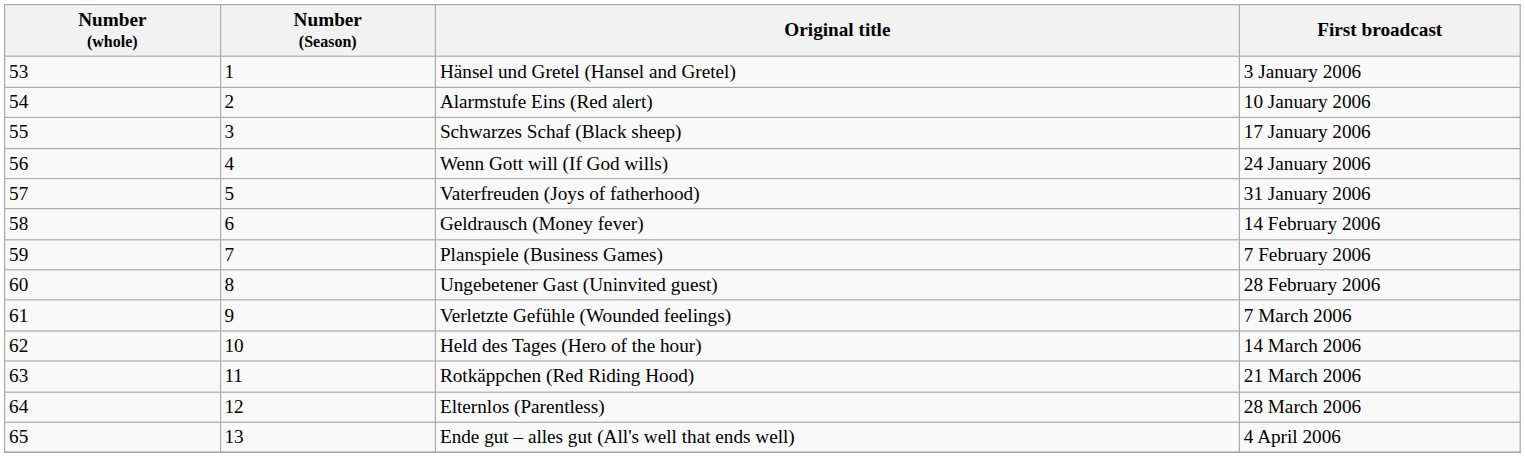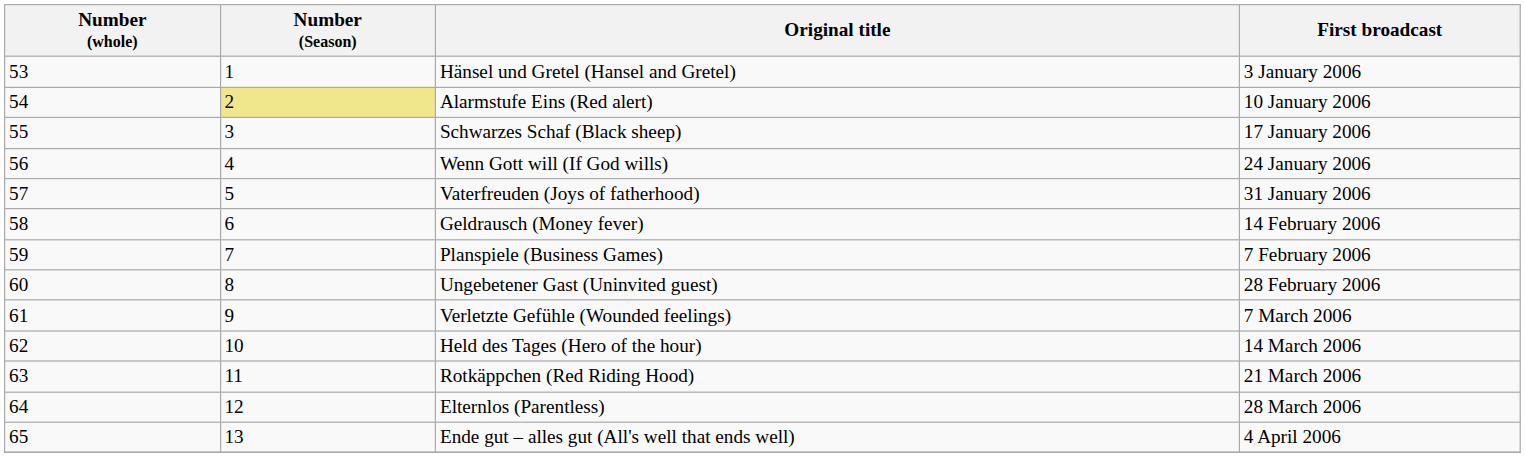(229, 102) no background -> (229, 102) khaki background
